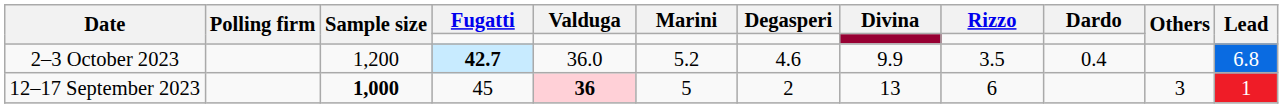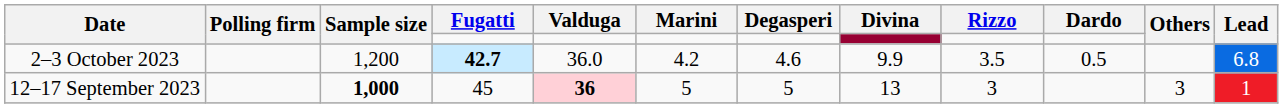(686, 58) 5.2 -> (686, 58) 4.2
(1094, 58) 0.4 -> (1094, 58) 0.5
(788, 87) 2 -> (788, 87) 5
(992, 87) 6 -> (992, 87) 3
